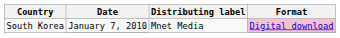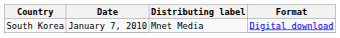(292, 26) pink background -> (292, 26) no background
